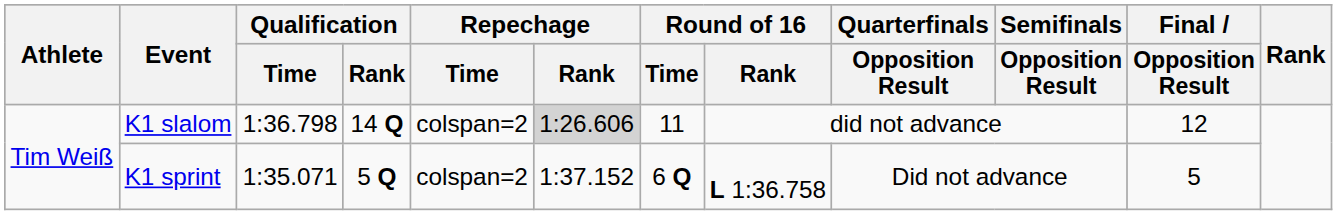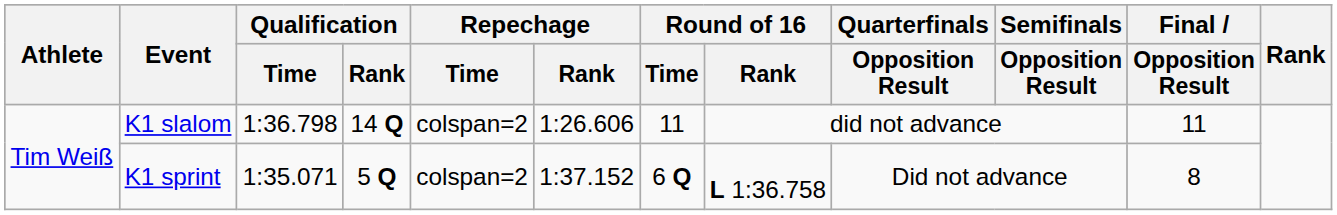(587, 125) lightgrey background -> (587, 125) no background
(1194, 125) 12 -> (1194, 125) 11
(1194, 177) 5 -> (1194, 177) 8
